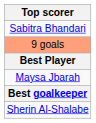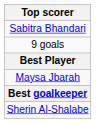(48, 45) lightsalmon background -> (48, 45) no background
